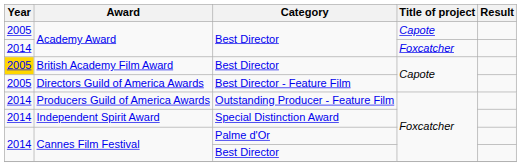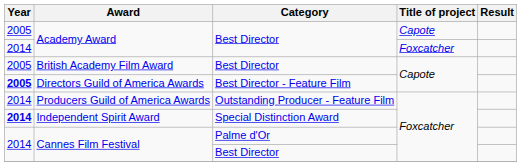(19, 65) gold background -> (19, 65) no background
(19, 83) normal -> (19, 83) bold
(19, 118) normal -> (19, 118) bold
